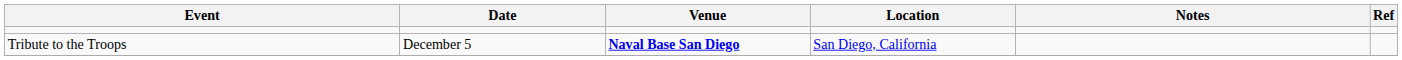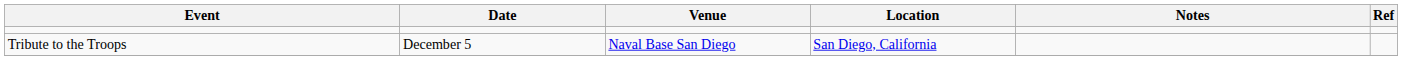(674, 44) bold -> (672, 44) normal
